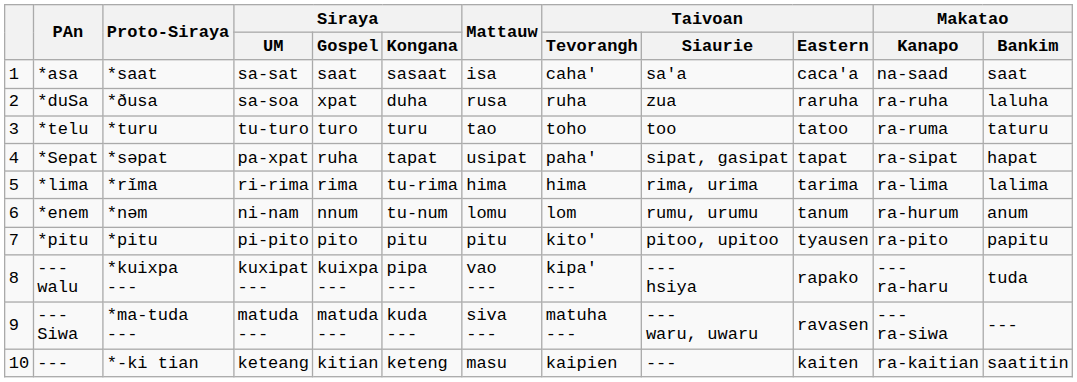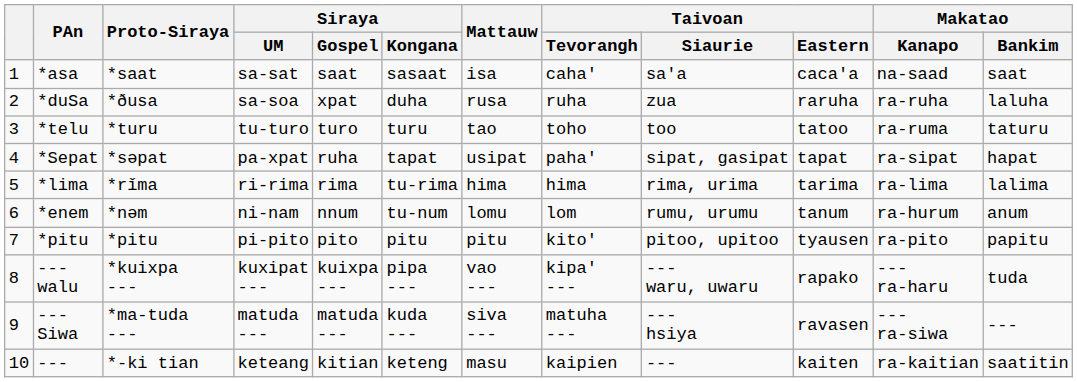(671, 278) --- hsiya -> (702, 278) --- waru, uwaru
(702, 326) --- waru, uwaru -> (671, 326) --- hsiya
